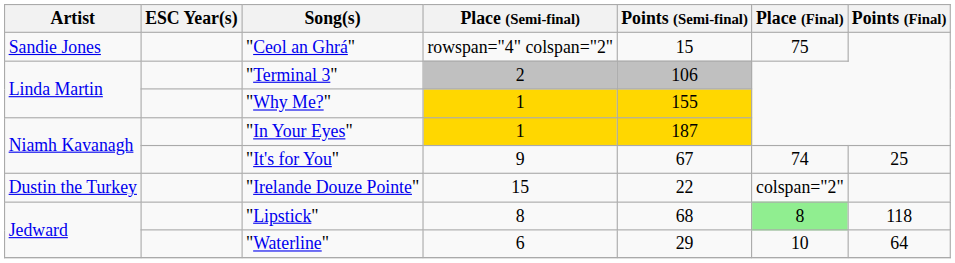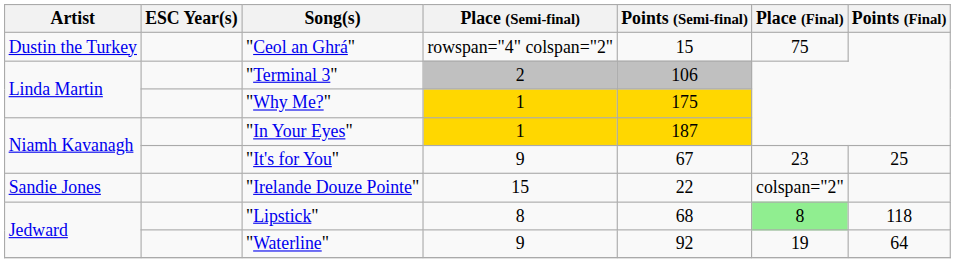(55, 46) Sandie Jones -> (73, 46) Dustin the Turkey
(685, 103) 155 -> (685, 103) 175
(800, 159) 74 -> (800, 159) 23
(73, 187) Dustin the Turkey -> (55, 187) Sandie Jones
(520, 243) 6 -> (520, 243) 9
(685, 243) 29 -> (685, 243) 92
(800, 243) 10 -> (800, 243) 19
